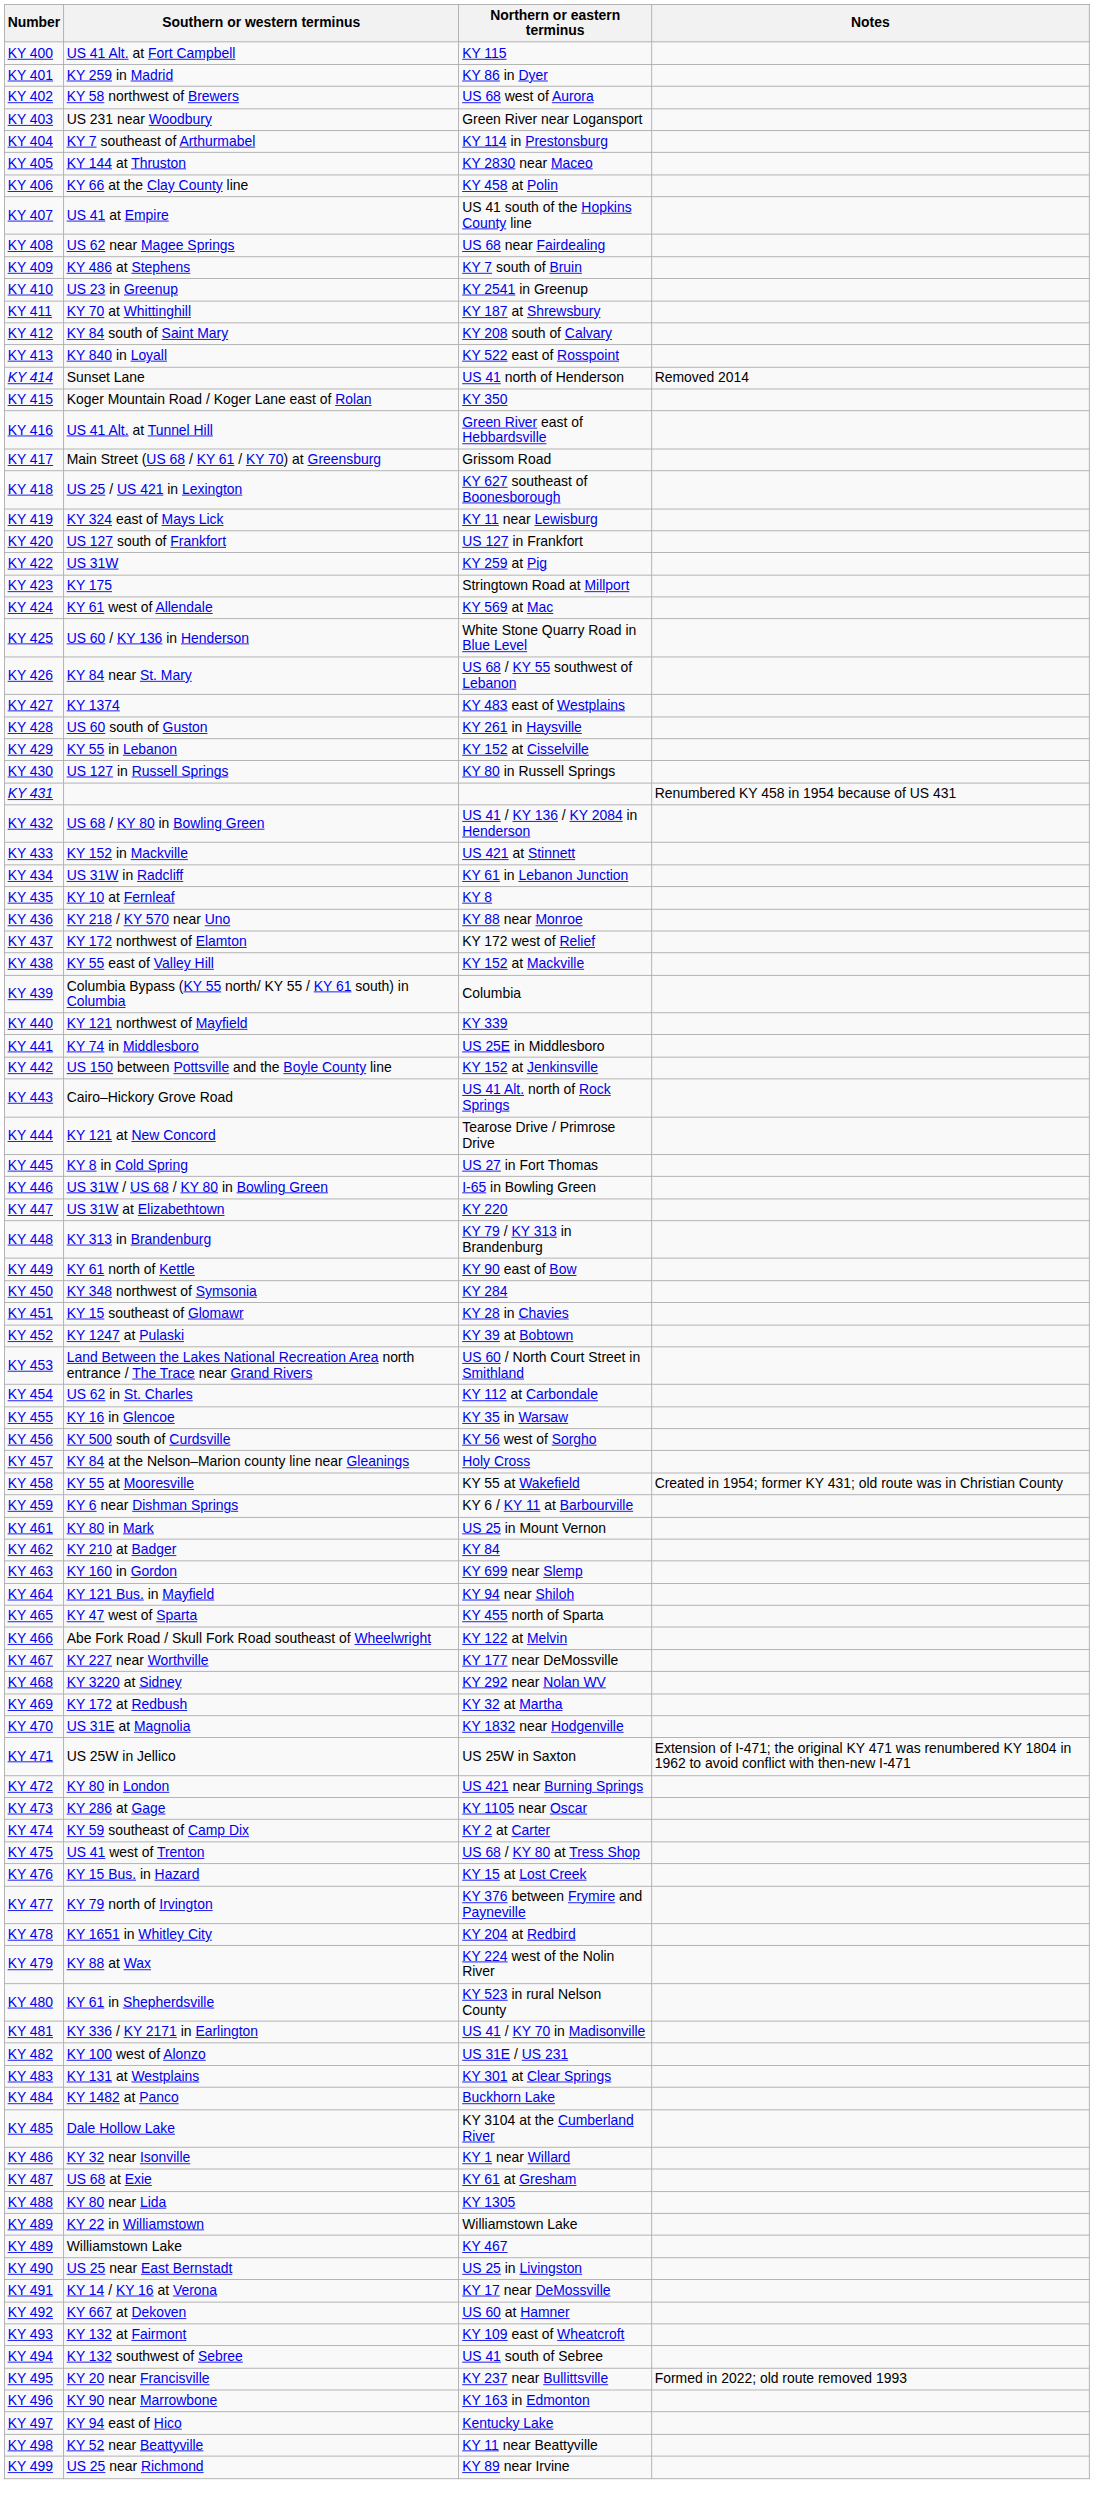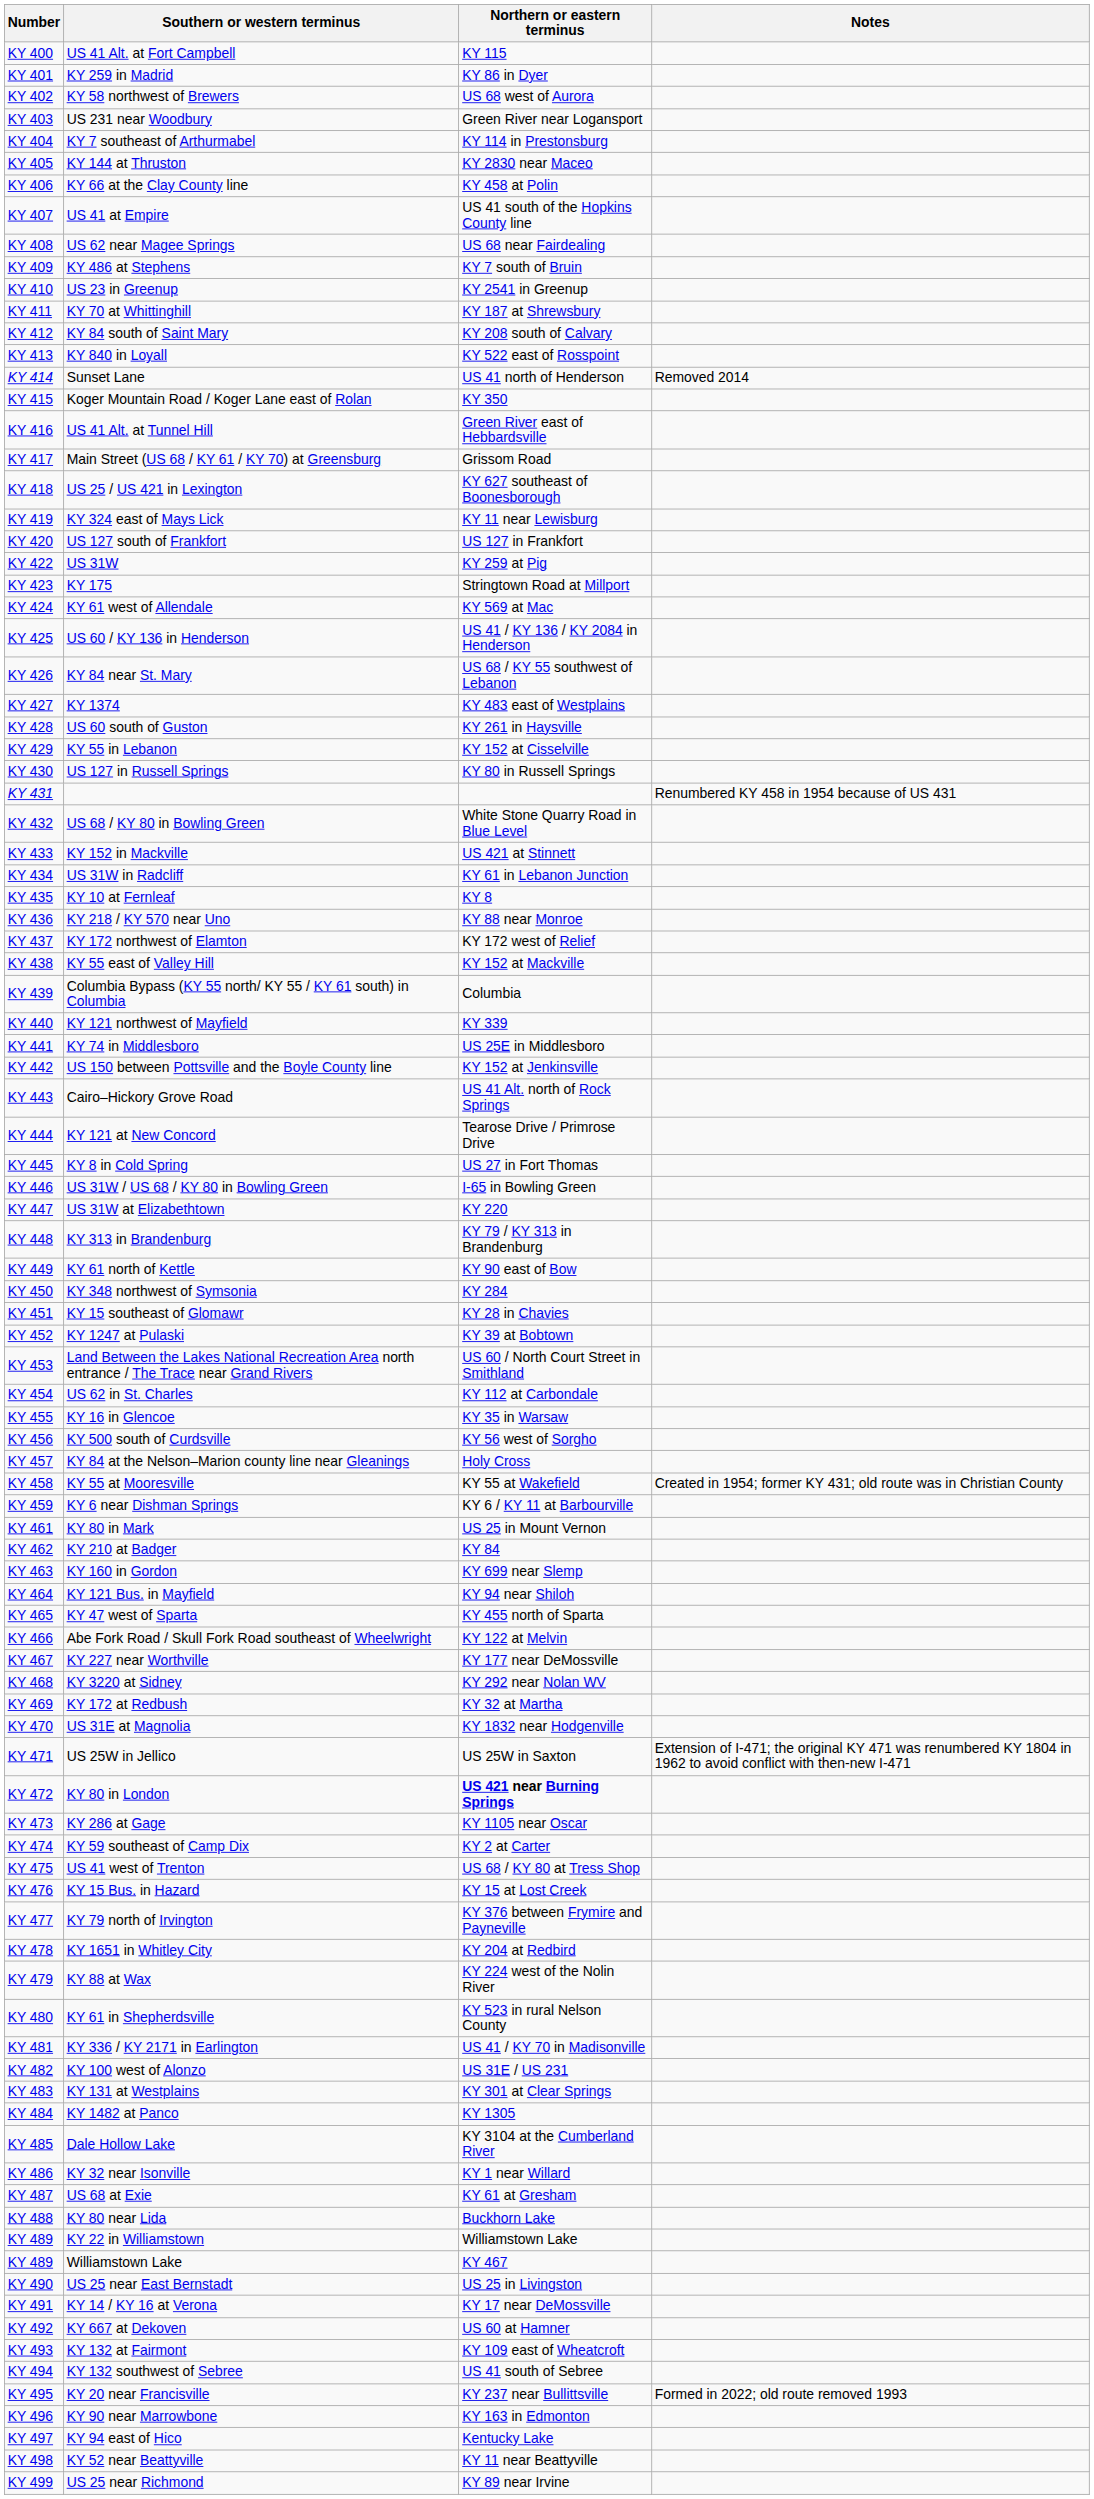(549, 637) White Stone Quarry Road in Blue Level -> (550, 637) US 41 / KY 136 / KY 2084 in Henderson
(550, 823) US 41 / KY 136 / KY 2084 in Henderson -> (549, 823) White Stone Quarry Road in Blue Level
(553, 1786) normal -> (531, 1794) bold
(509, 2098) Buckhorn Lake -> (489, 2114) KY 1305
(489, 2202) KY 1305 -> (509, 2218) Buckhorn Lake
